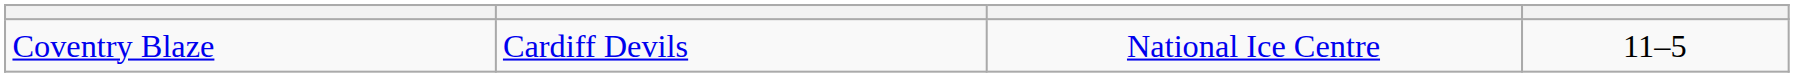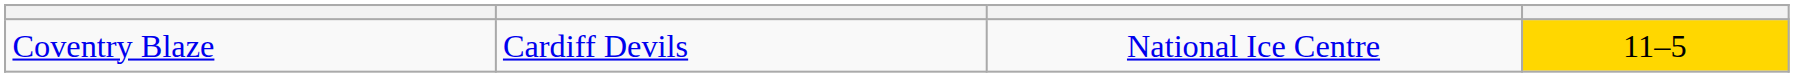(1655, 45) no background -> (1655, 45) gold background
